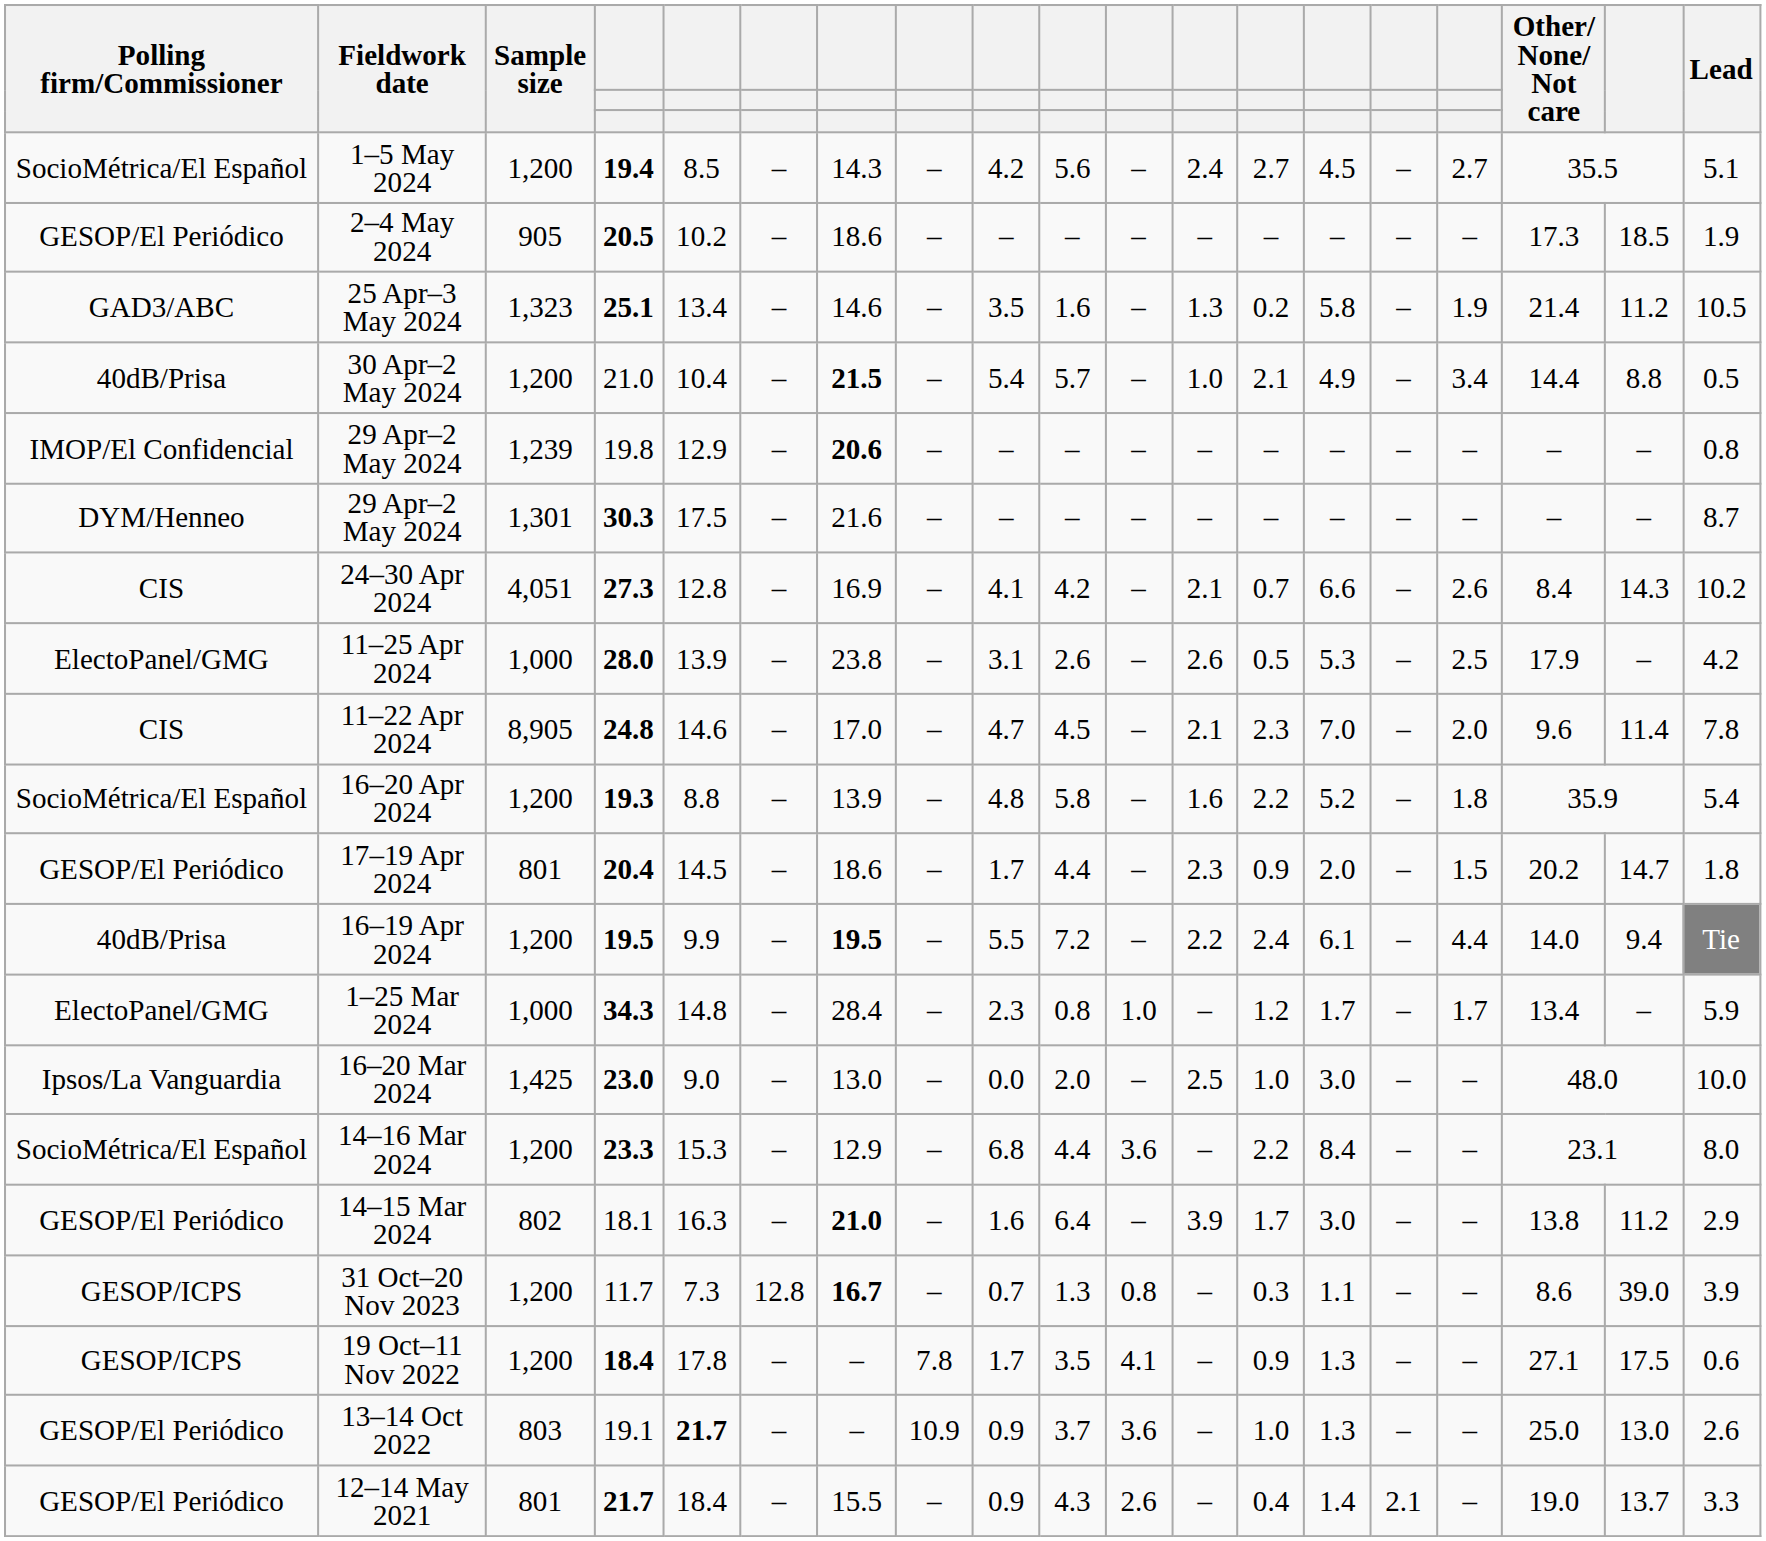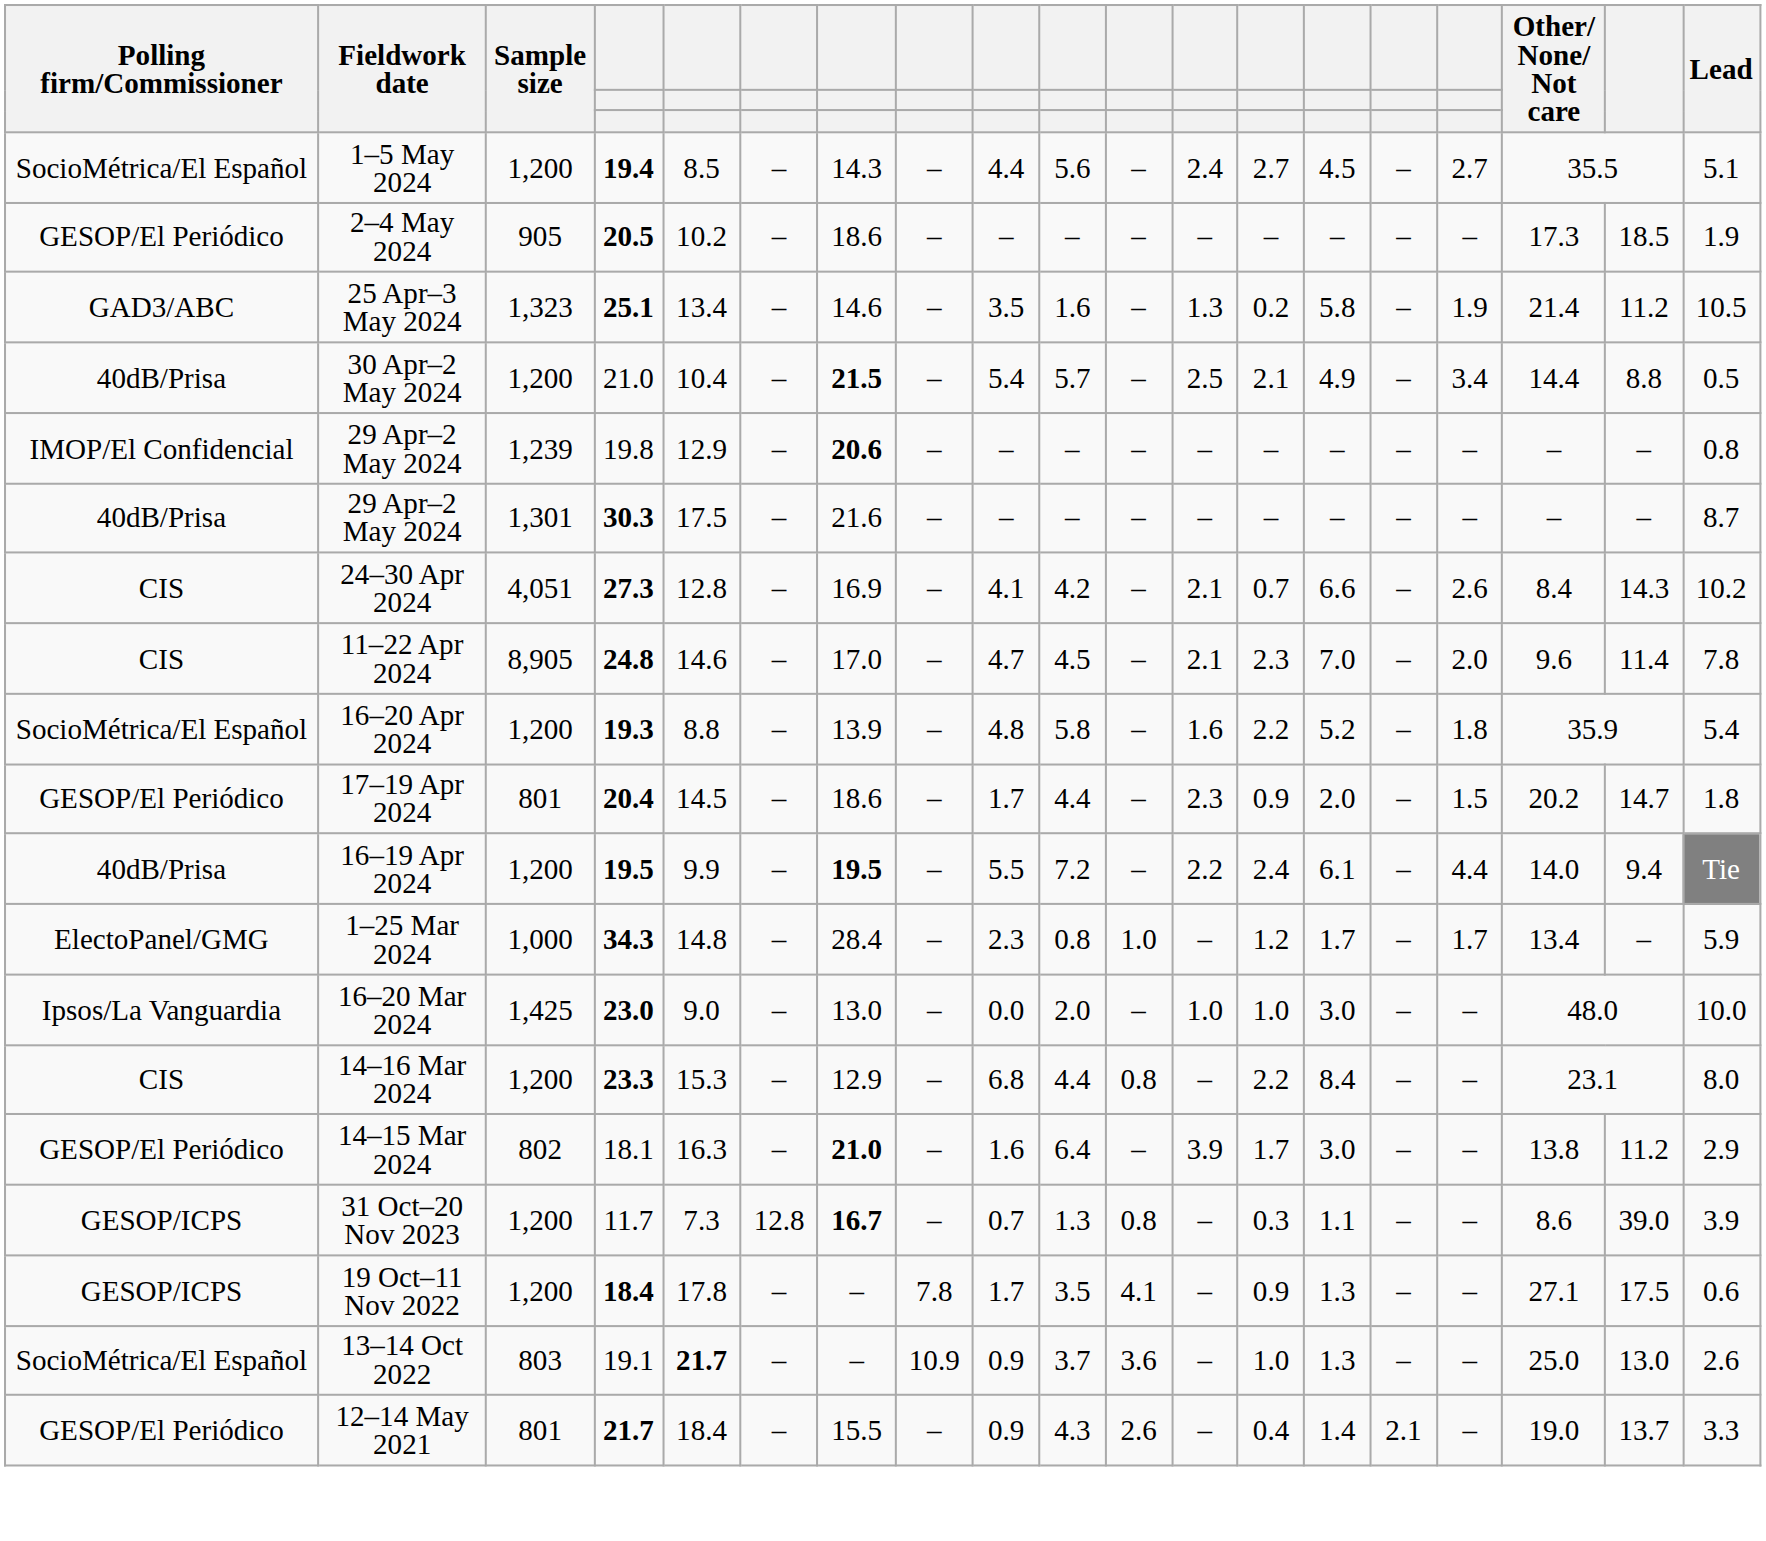(1006, 167) 4.2 -> (1006, 167) 4.4
(1205, 378) 1.0 -> (1205, 378) 2.5
(161, 518) DYM/Henneo -> (161, 518) 40dB/Prisa
- row: (402, 659)
(1205, 1080) 2.5 -> (1205, 1010) 1.0
(161, 1150) SocioMétrica/El Español -> (161, 1080) CIS
(1139, 1150) 3.6 -> (1139, 1080) 0.8
(161, 1431) GESOP/El Periódico -> (161, 1361) SocioMétrica/El Español
